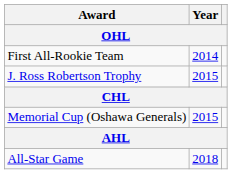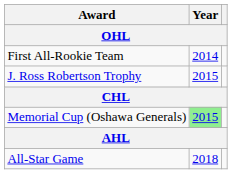(205, 117) no background -> (205, 117) lightgreen background
